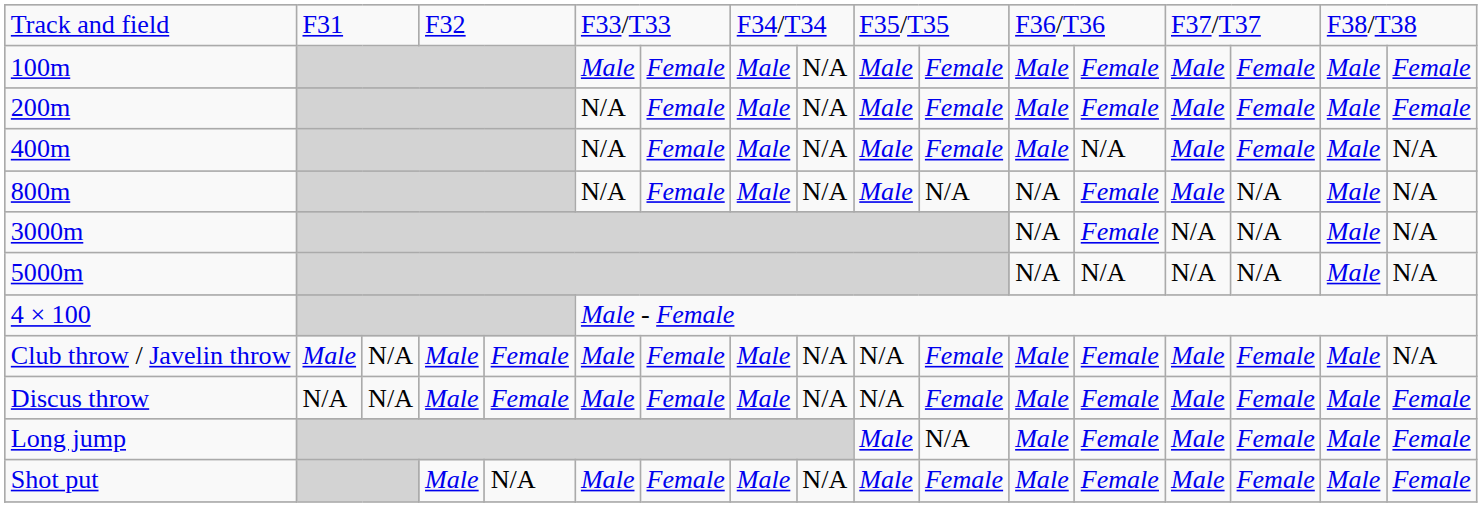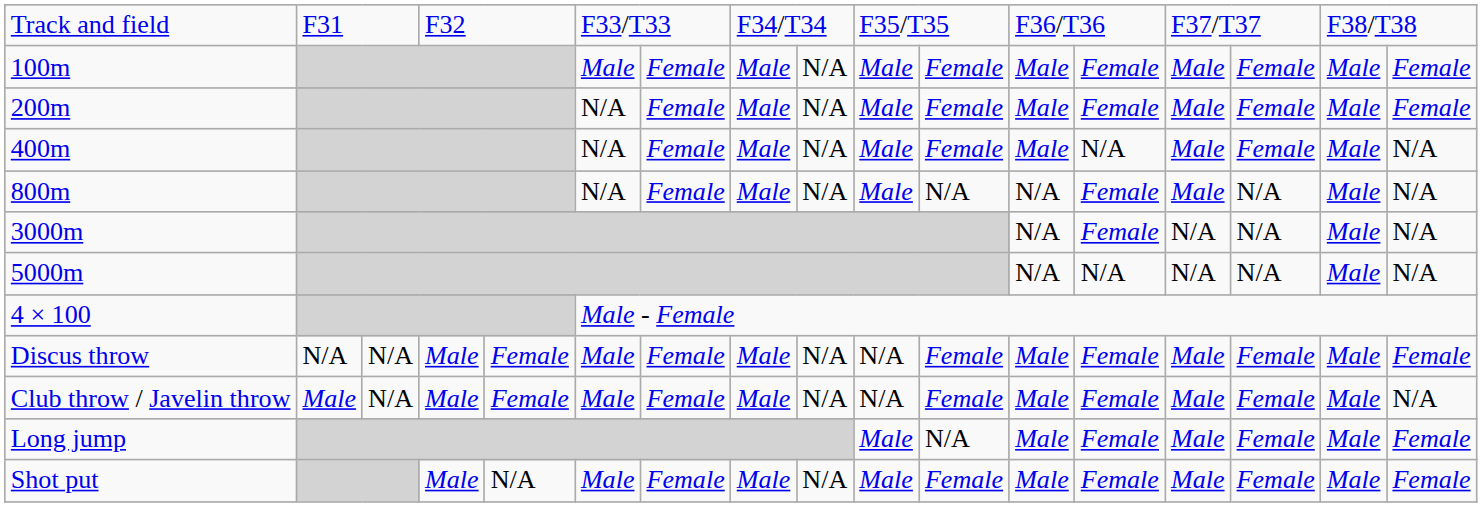rows swapped: (151, 356) <-> (80, 397)
